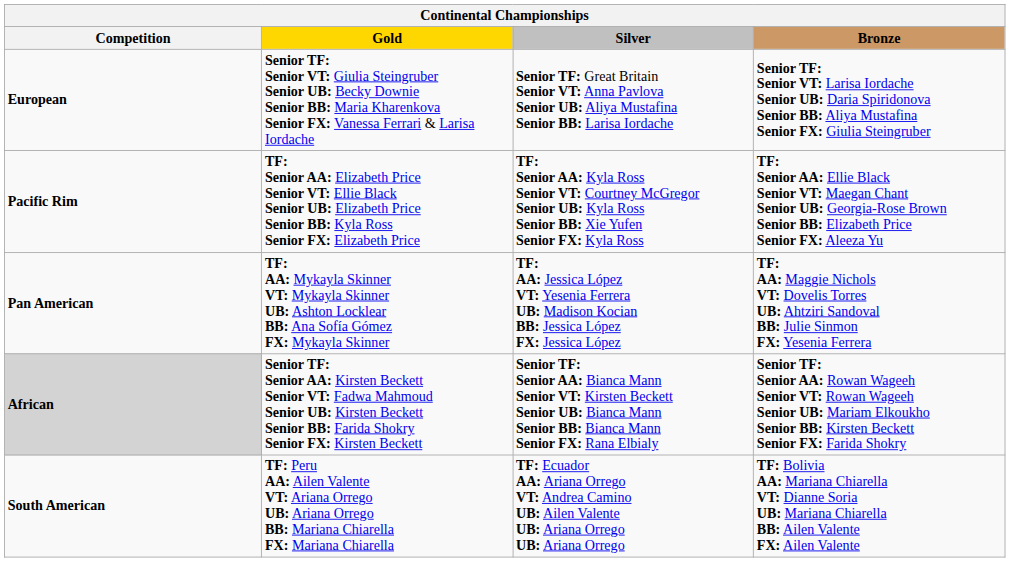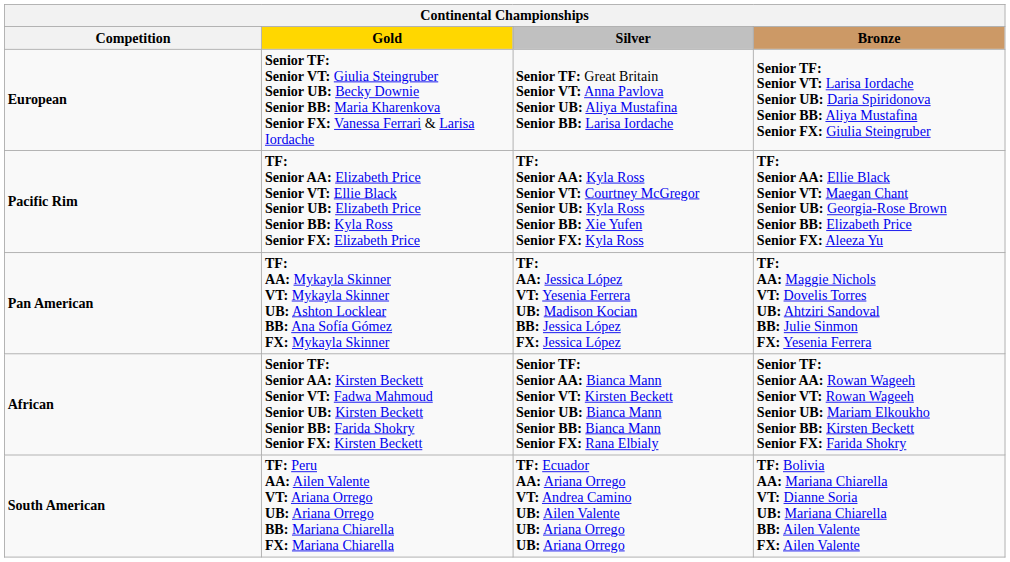(31, 404) lightgrey background -> (31, 404) no background
